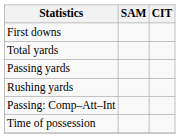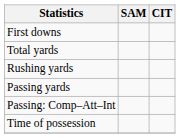rows swapped: (40, 87) <-> (39, 68)
